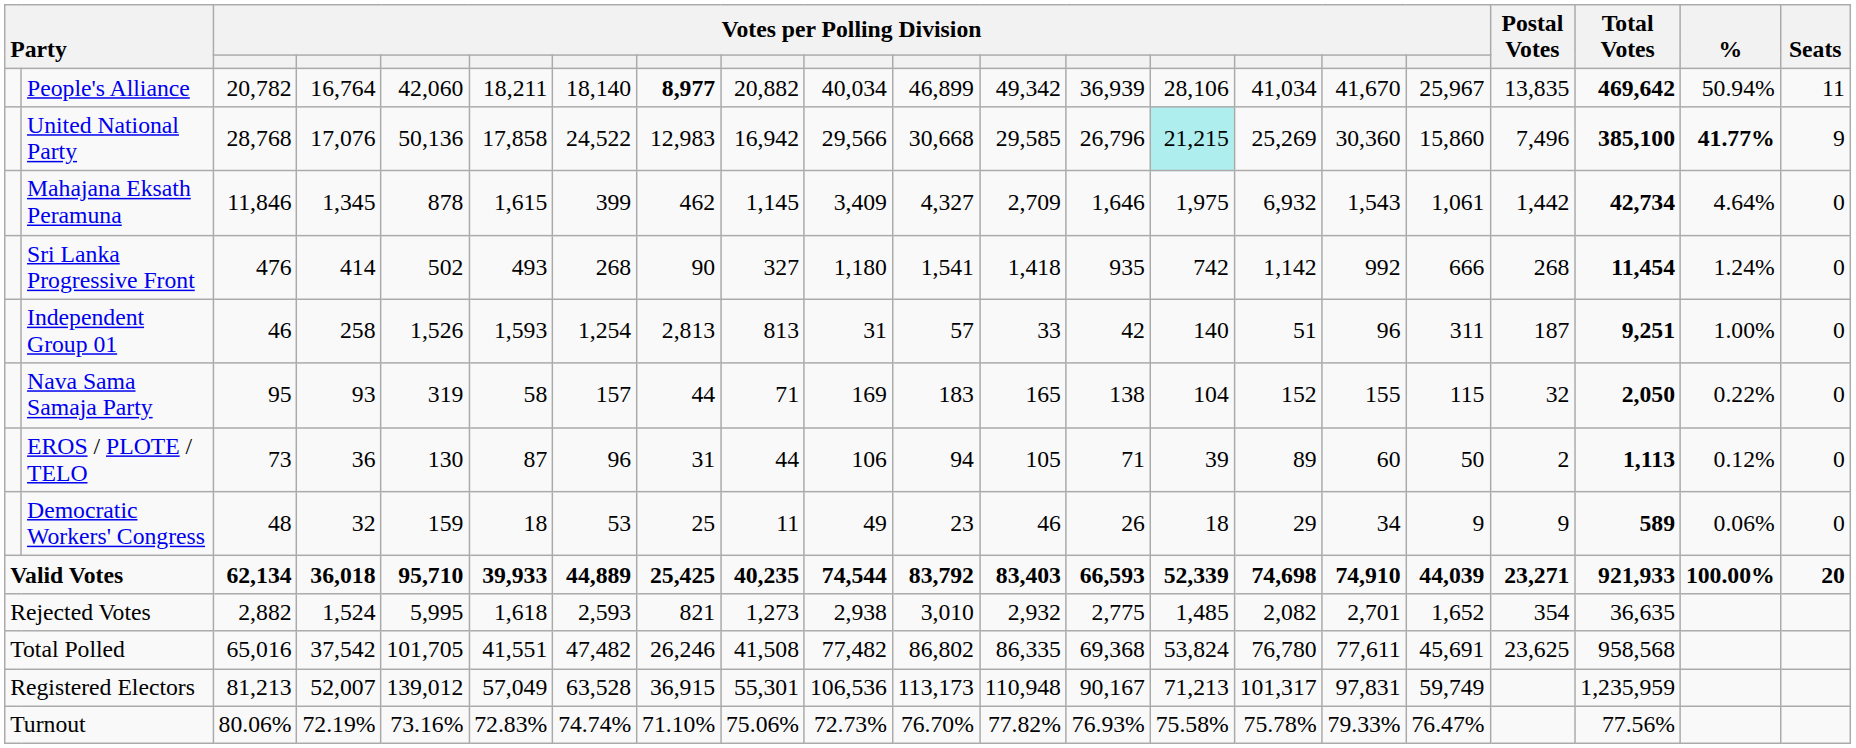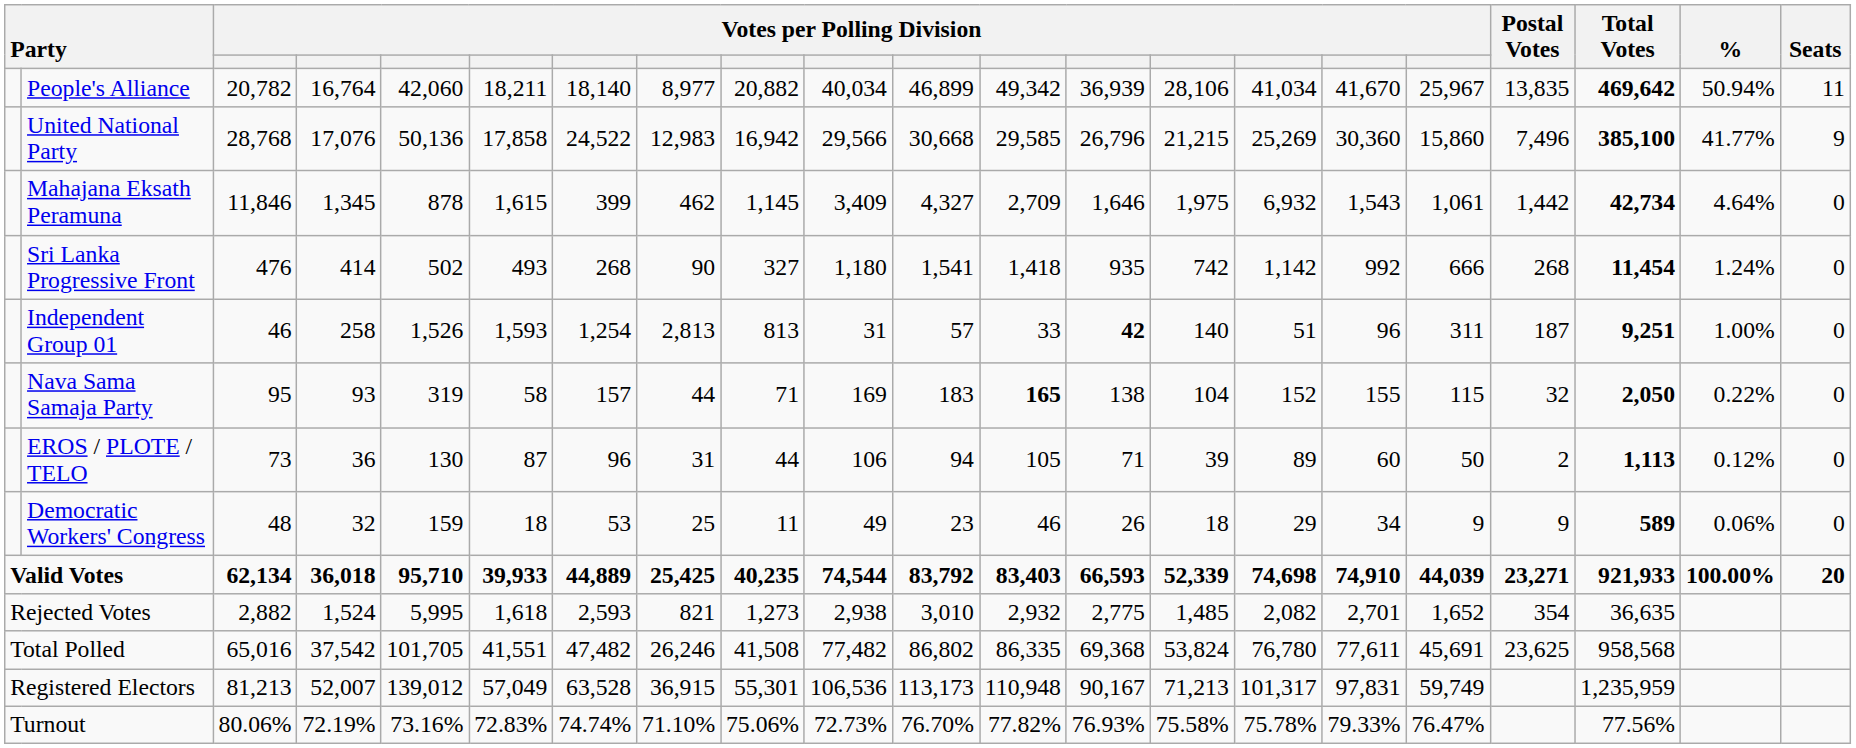(688, 87) bold -> (688, 87) normal
(1196, 138) paleturquoise background -> (1196, 138) no background
(1736, 138) bold -> (1738, 138) normal
(1133, 330) normal -> (1133, 330) bold
(1043, 395) normal -> (1043, 395) bold
